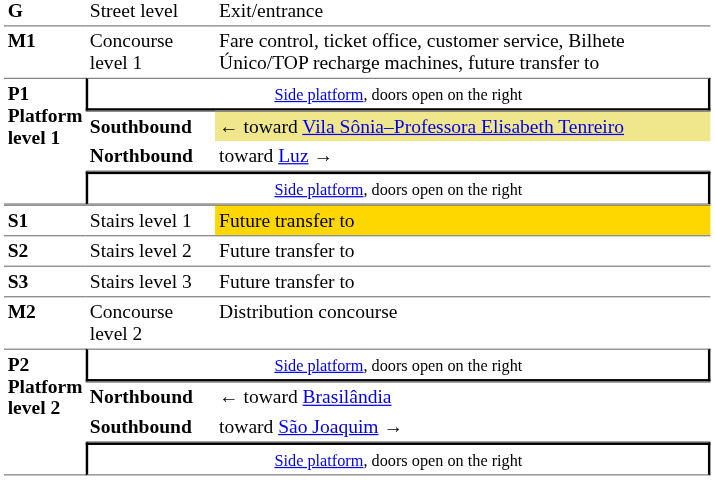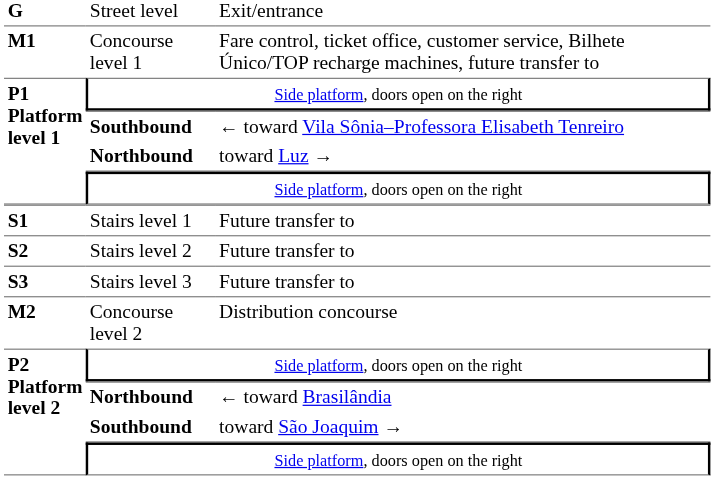(422, 126) khaki background -> (422, 126) no background
(287, 220) gold background -> (287, 220) no background
